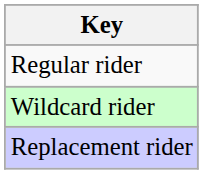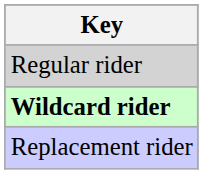(76, 65) no background -> (76, 65) lightgrey background
(83, 106) normal -> (91, 106) bold
